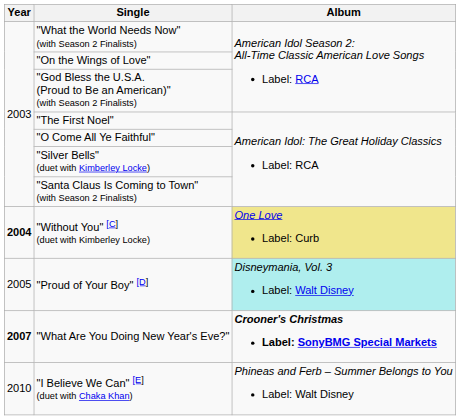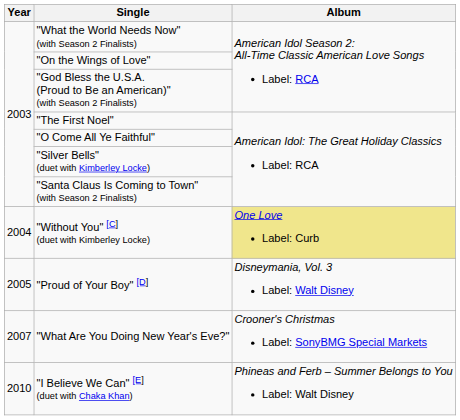(19, 232) bold -> (19, 232) normal
(344, 279) paleturquoise background -> (344, 279) no background
(19, 336) bold -> (19, 336) normal
(344, 331) bold -> (344, 331) normal
